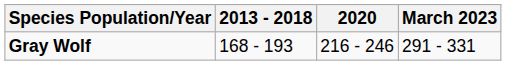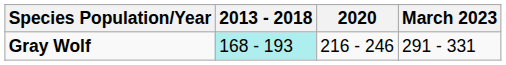(256, 45) no background -> (256, 45) paleturquoise background
